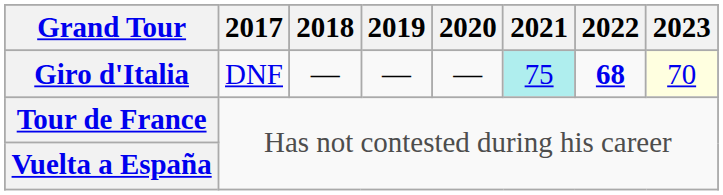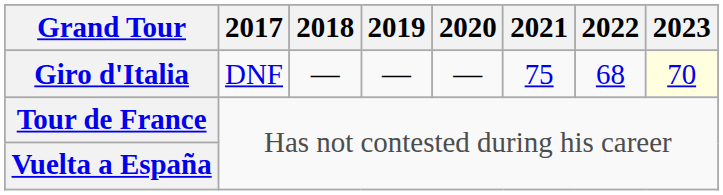(539, 73) paleturquoise background -> (539, 73) no background
(610, 73) bold -> (610, 73) normal
